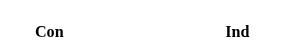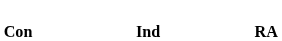+ column: (266, 10)
